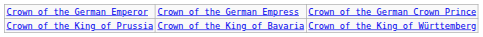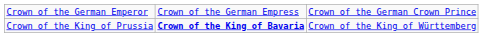(231, 26) normal -> (231, 26) bold
